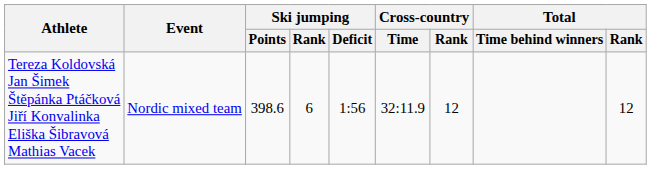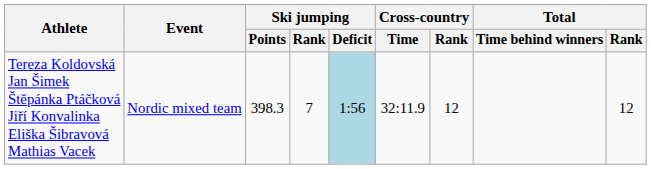(267, 108) 398.6 -> (267, 108) 398.3
(309, 108) 6 -> (309, 108) 7
(352, 108) no background -> (352, 108) lightblue background
